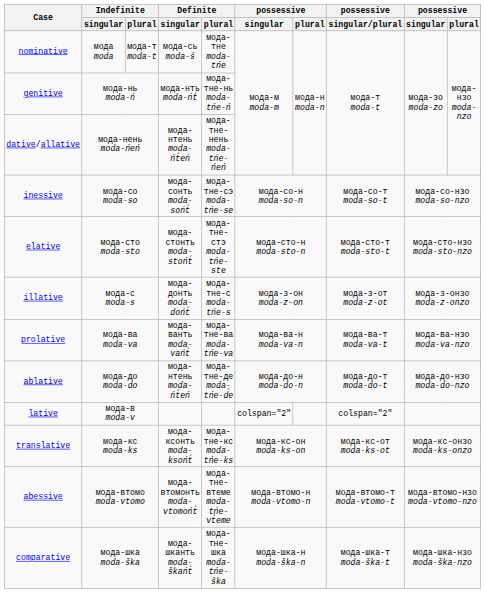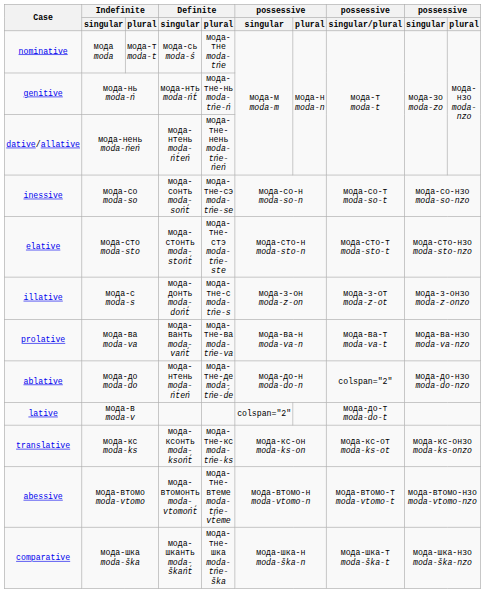(365, 382) мода-до-т moda-do-t -> (365, 382) colspan="2"
(365, 414) colspan="2" -> (365, 414) мода-до-т moda-do-t
